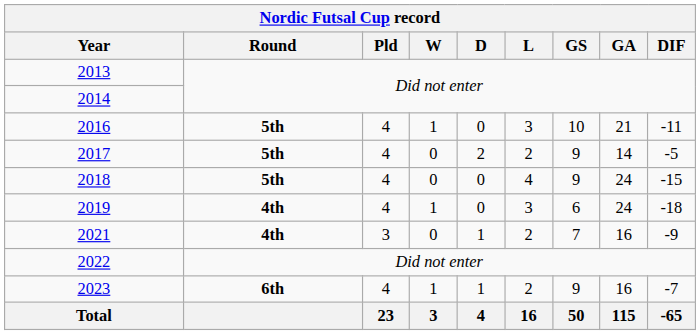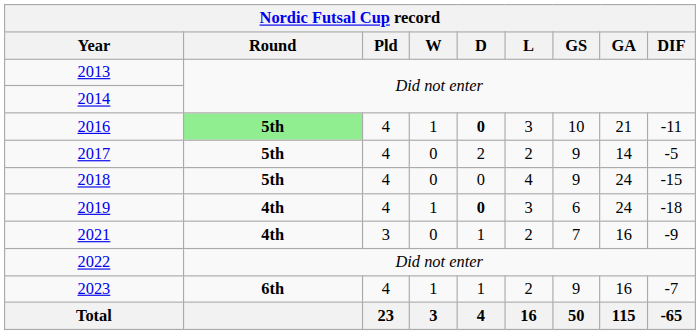(273, 126) no background -> (273, 126) lightgreen background
(481, 126) normal -> (481, 126) bold
(481, 207) normal -> (481, 207) bold
